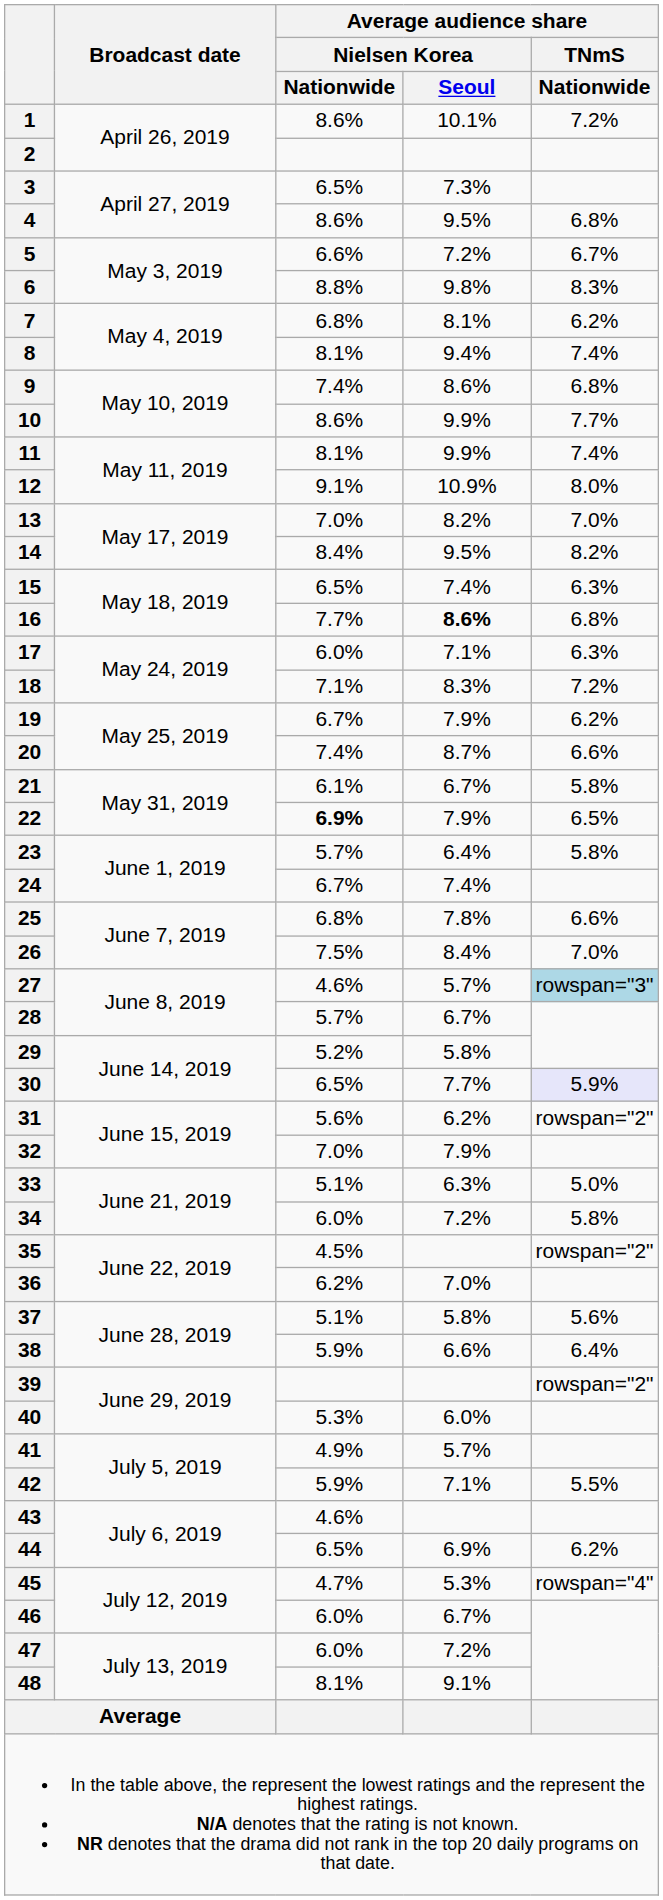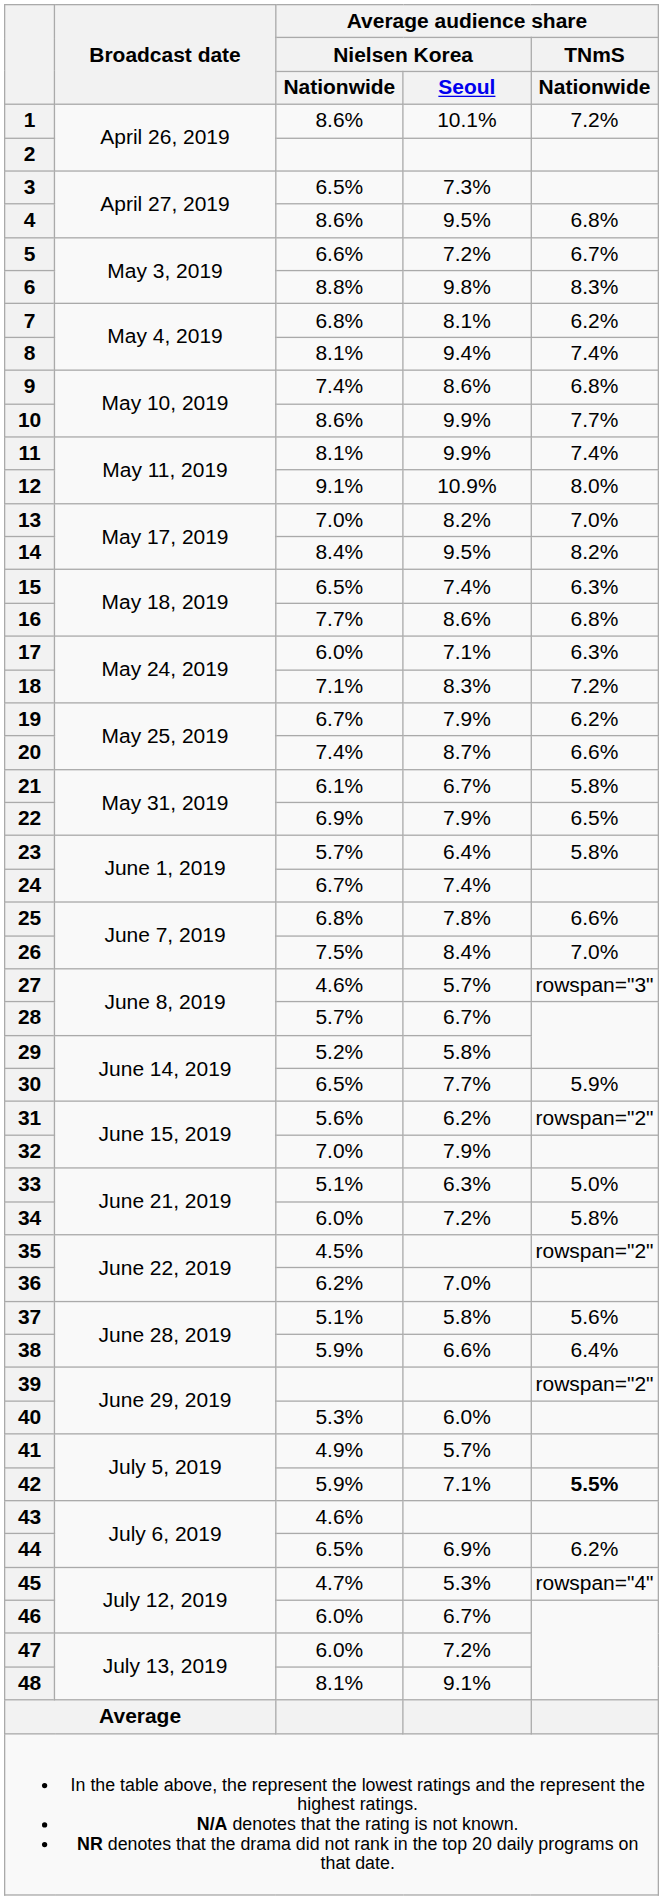(467, 619) bold -> (467, 619) normal
(339, 818) bold -> (339, 818) normal
(595, 985) lightblue background -> (595, 985) no background
(595, 1084) lavender background -> (595, 1084) no background
(595, 1483) normal -> (595, 1483) bold
